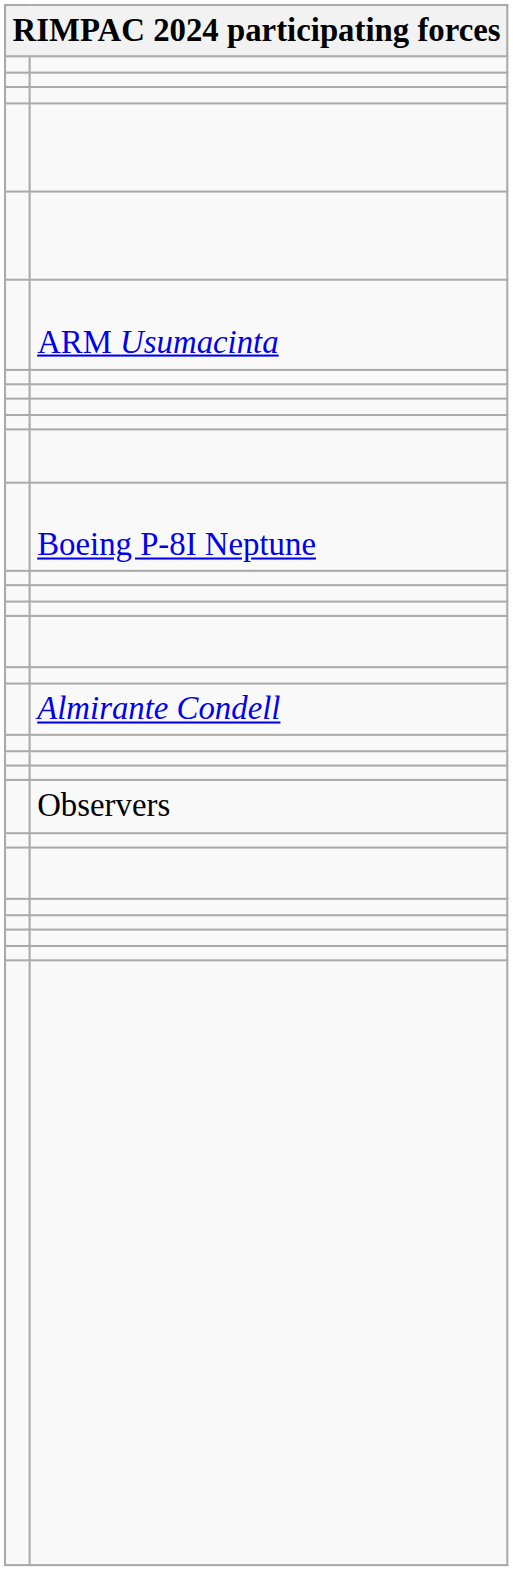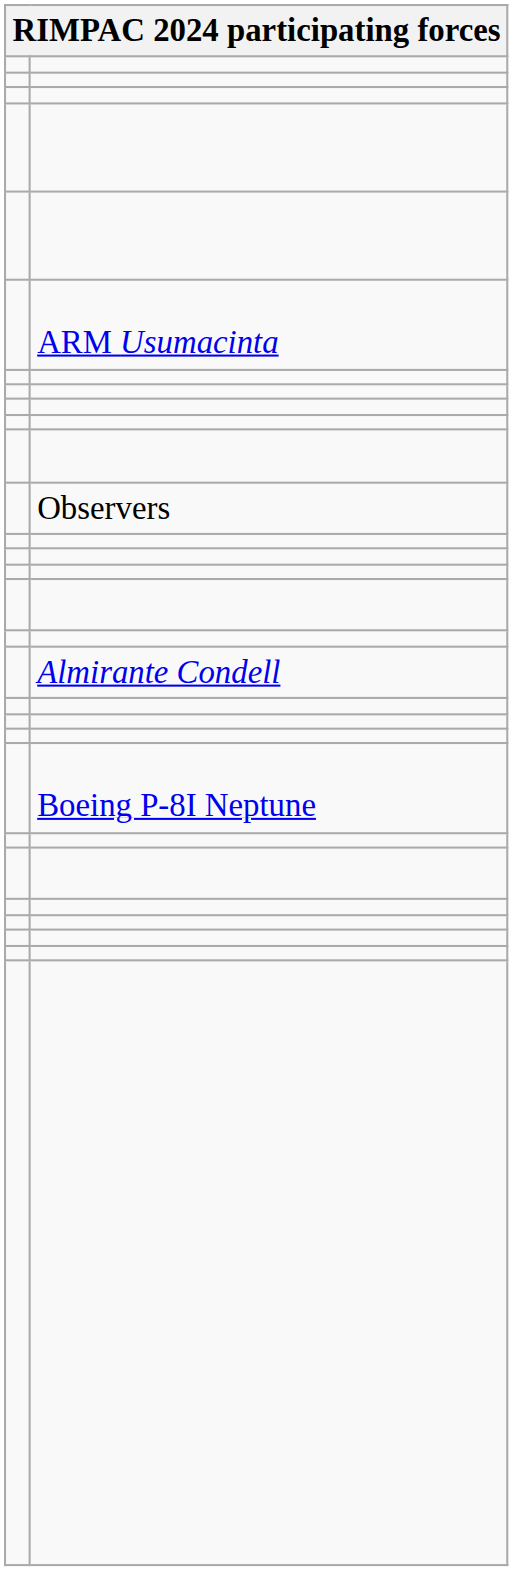(177, 544) Boeing P-8I Neptune -> (104, 507) Observers
(104, 805) Observers -> (177, 805) Boeing P-8I Neptune
